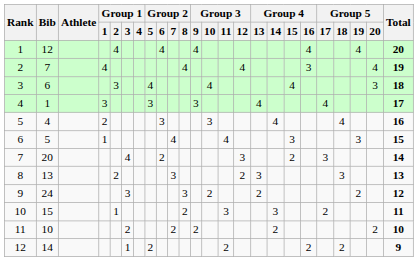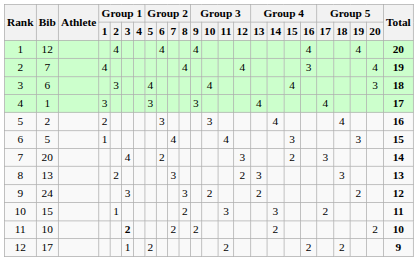(47, 121) 4 -> (47, 121) 2
(128, 229) normal -> (128, 229) bold
(47, 247) 14 -> (47, 247) 17
